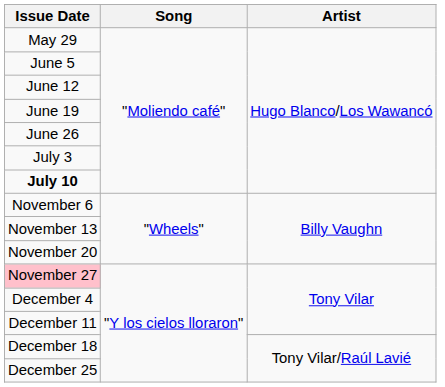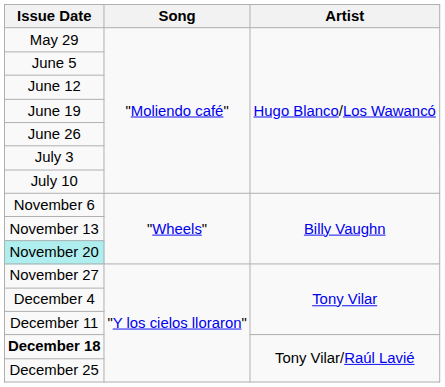(53, 181) bold -> (54, 181) normal
(53, 252) no background -> (54, 252) paleturquoise background
(53, 275) pink background -> (54, 275) no background
(53, 346) normal -> (54, 346) bold
